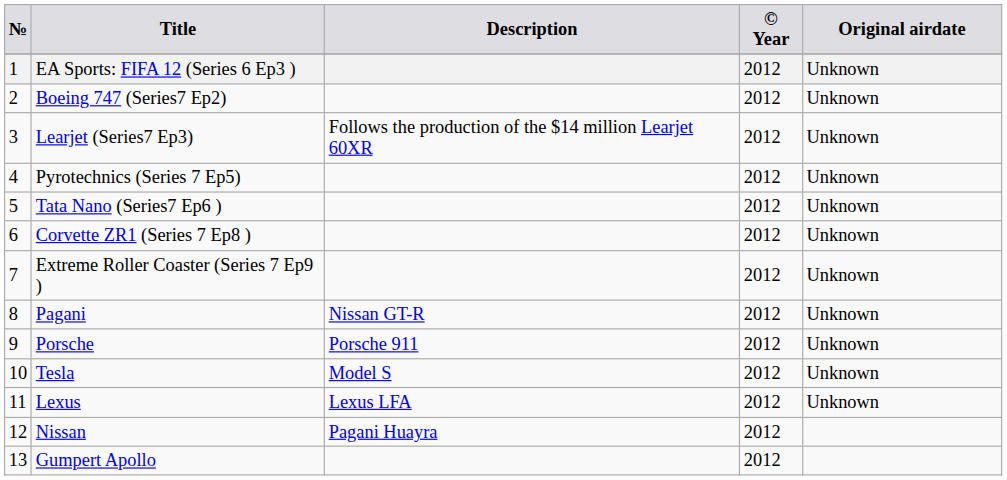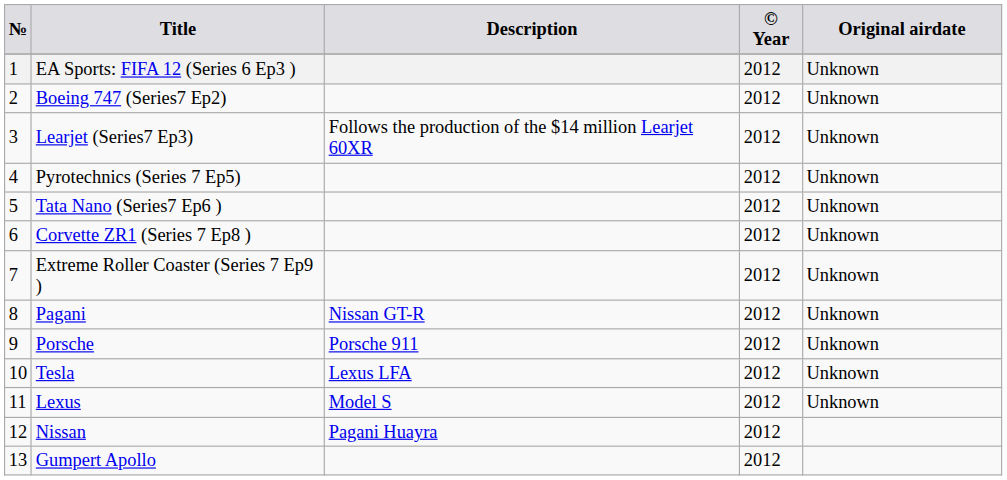(360, 373) Model S -> (370, 373) Lexus LFA
(370, 402) Lexus LFA -> (360, 402) Model S
